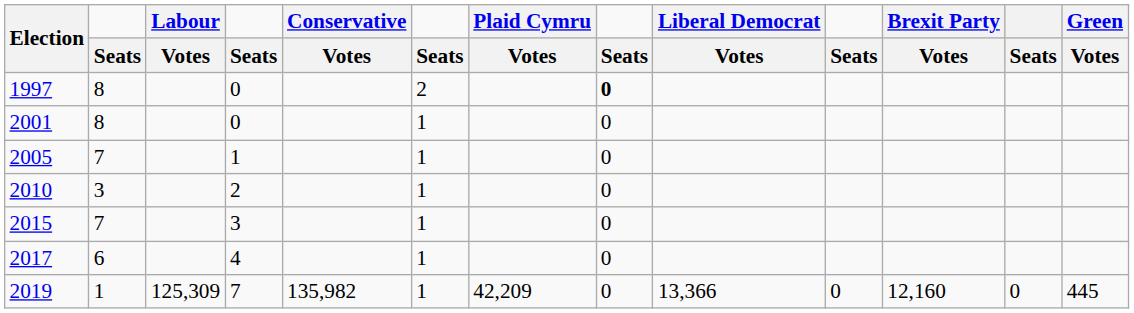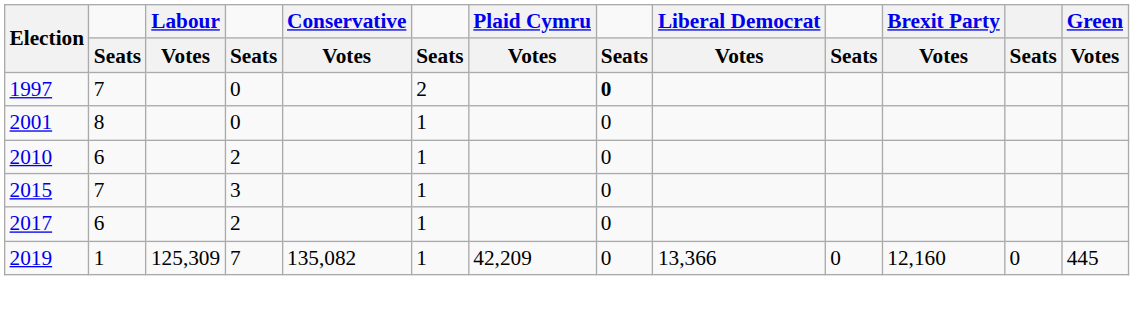(99, 88) 8 -> (99, 88) 7
- row: (31, 156)
(99, 190) 3 -> (99, 156) 6
(235, 257) 4 -> (235, 223) 2
(322, 291) 135,982 -> (322, 257) 135,082
